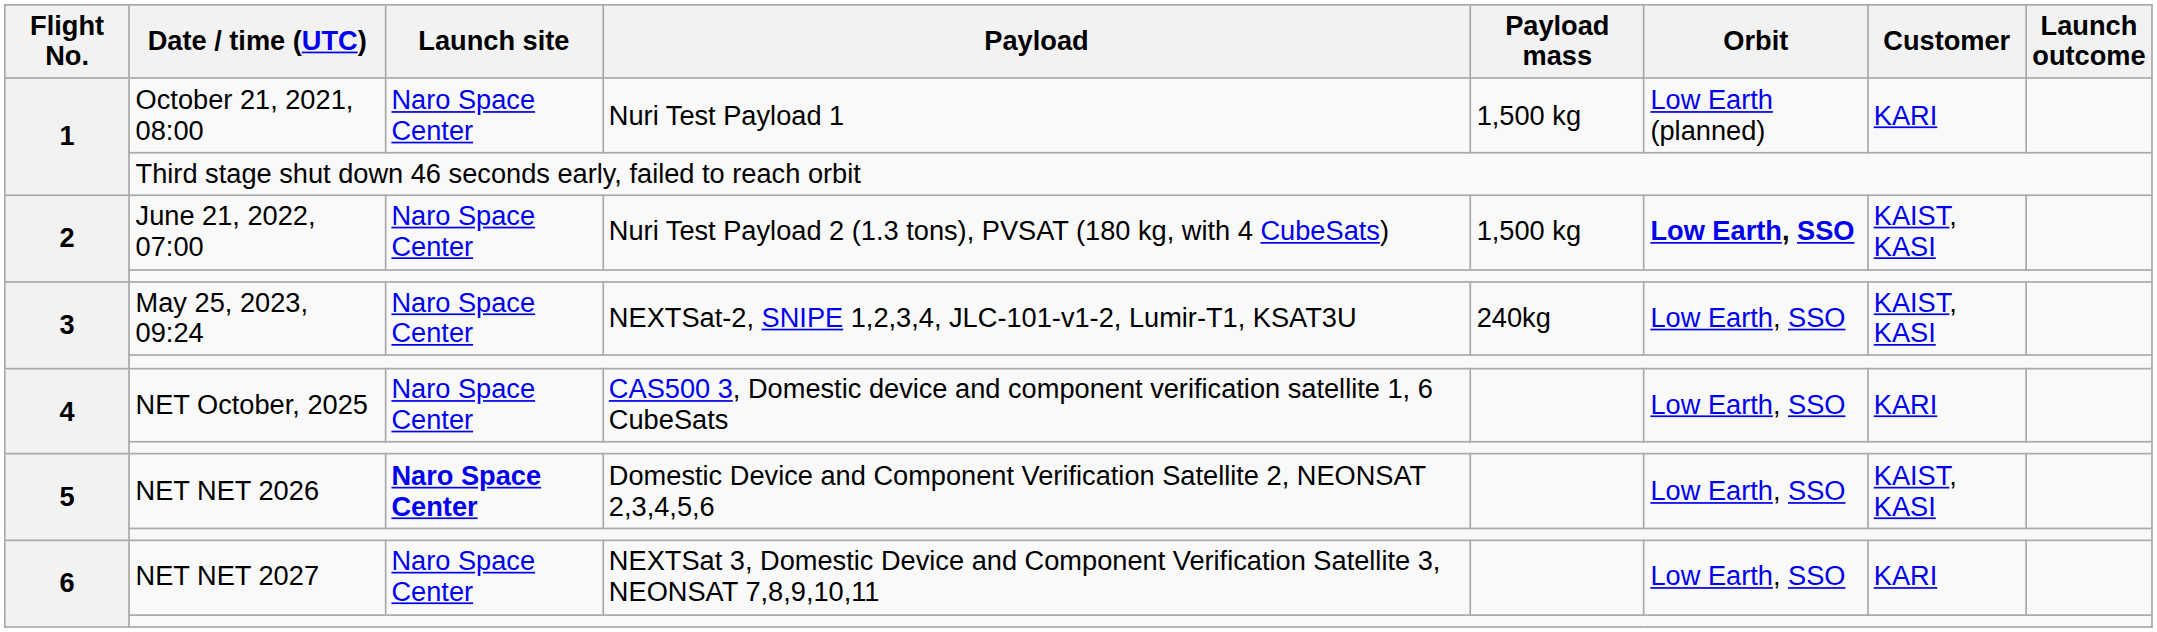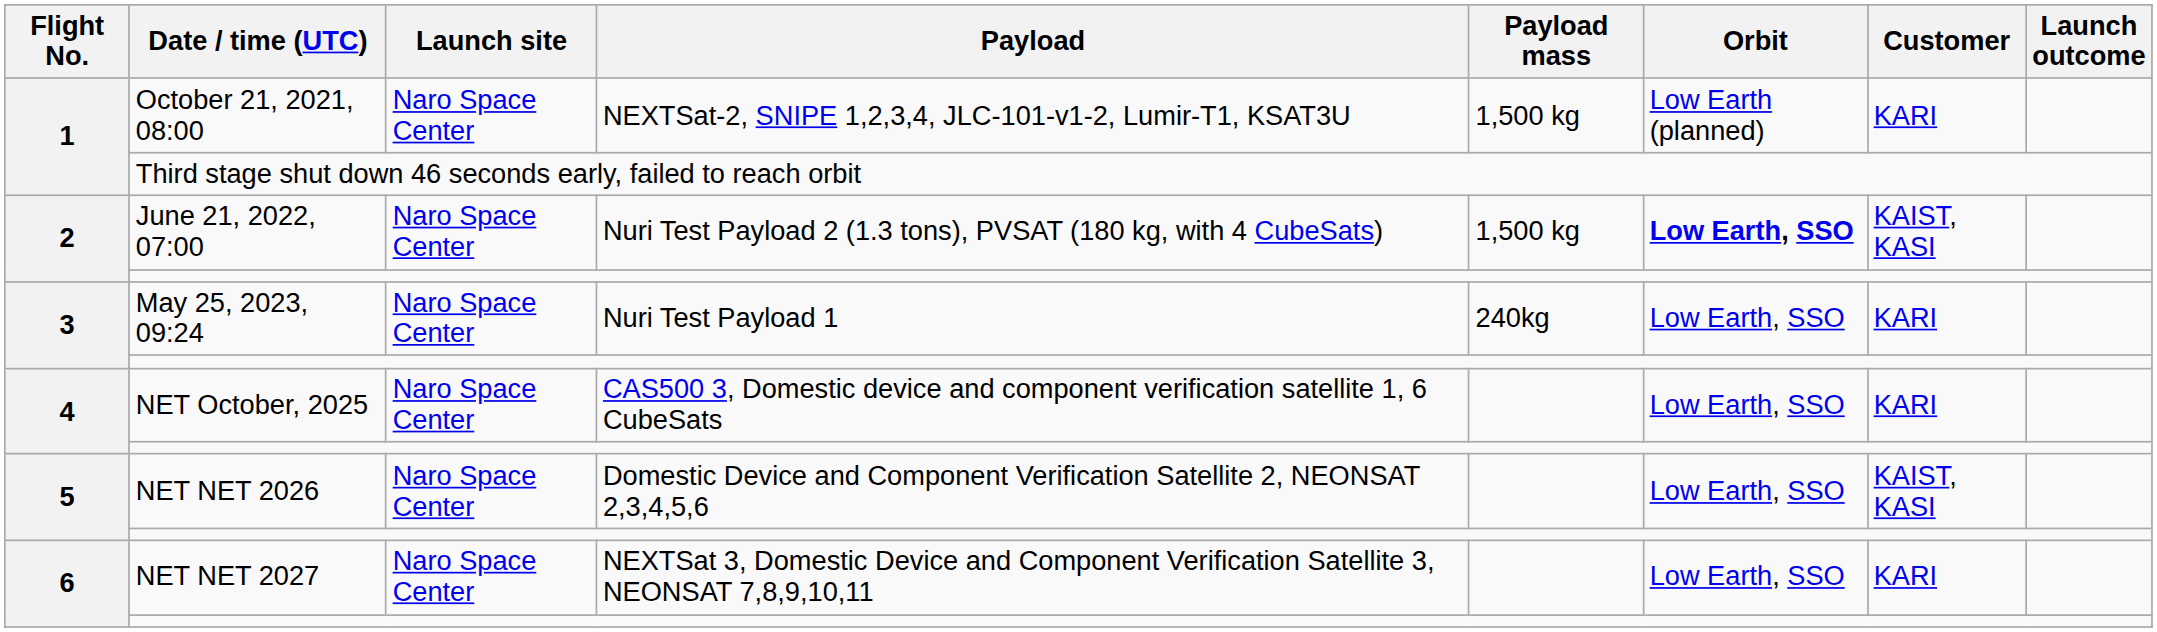(727, 115) Nuri Test Payload 1 -> (977, 115) NEXTSat-2, SNIPE 1,2,3,4, JLC-101-v1-2, Lumir-T1, KSAT3U
(983, 318) NEXTSat-2, SNIPE 1,2,3,4, JLC-101-v1-2, Lumir-T1, KSAT3U -> (721, 318) Nuri Test Payload 1
(1915, 318) KAIST, KASI -> (1905, 318) KARI
(466, 490) bold -> (464, 490) normal
